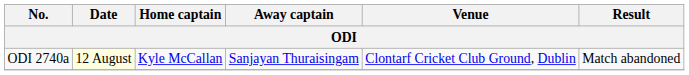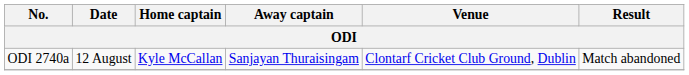(104, 59) lightyellow background -> (104, 59) no background
